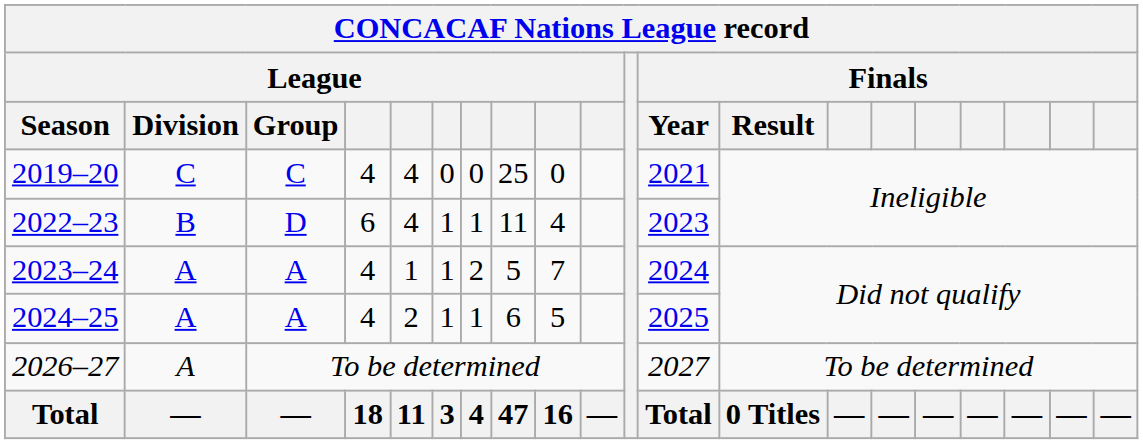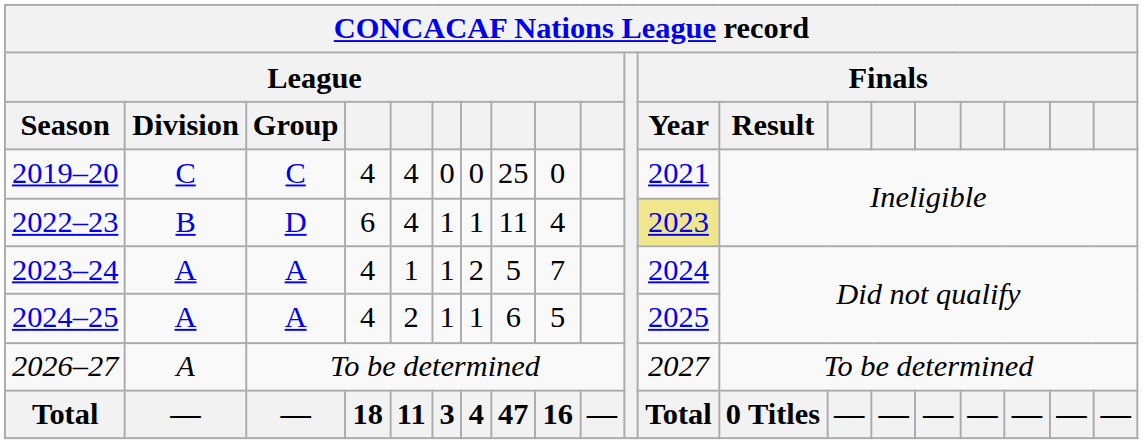(678, 221) no background -> (678, 221) khaki background
